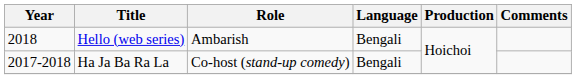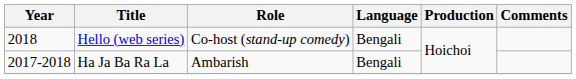(220, 39) Ambarish -> (270, 39) Co-host (stand-up comedy)
(270, 62) Co-host (stand-up comedy) -> (220, 62) Ambarish
